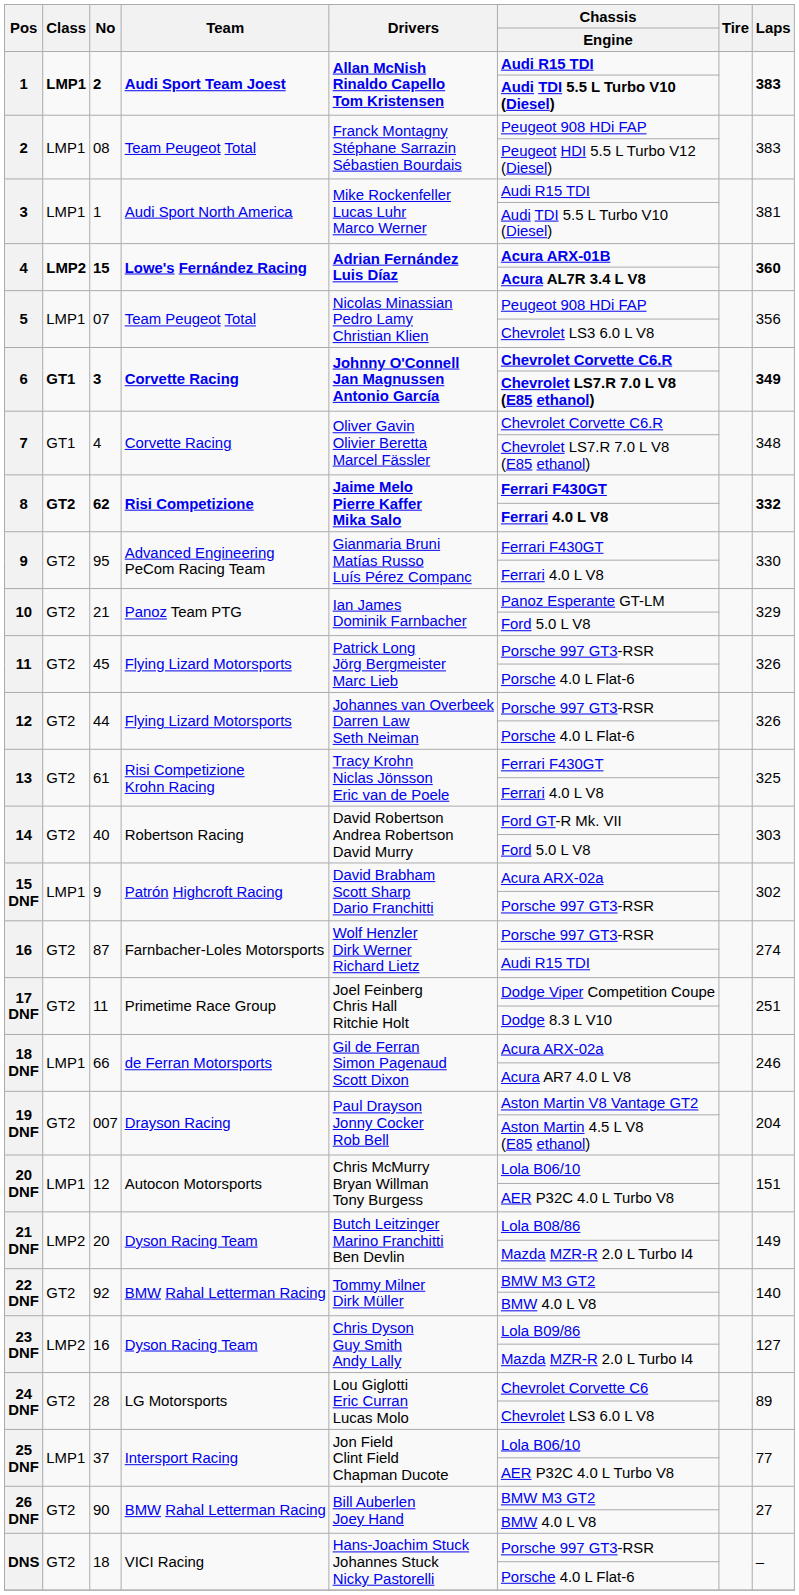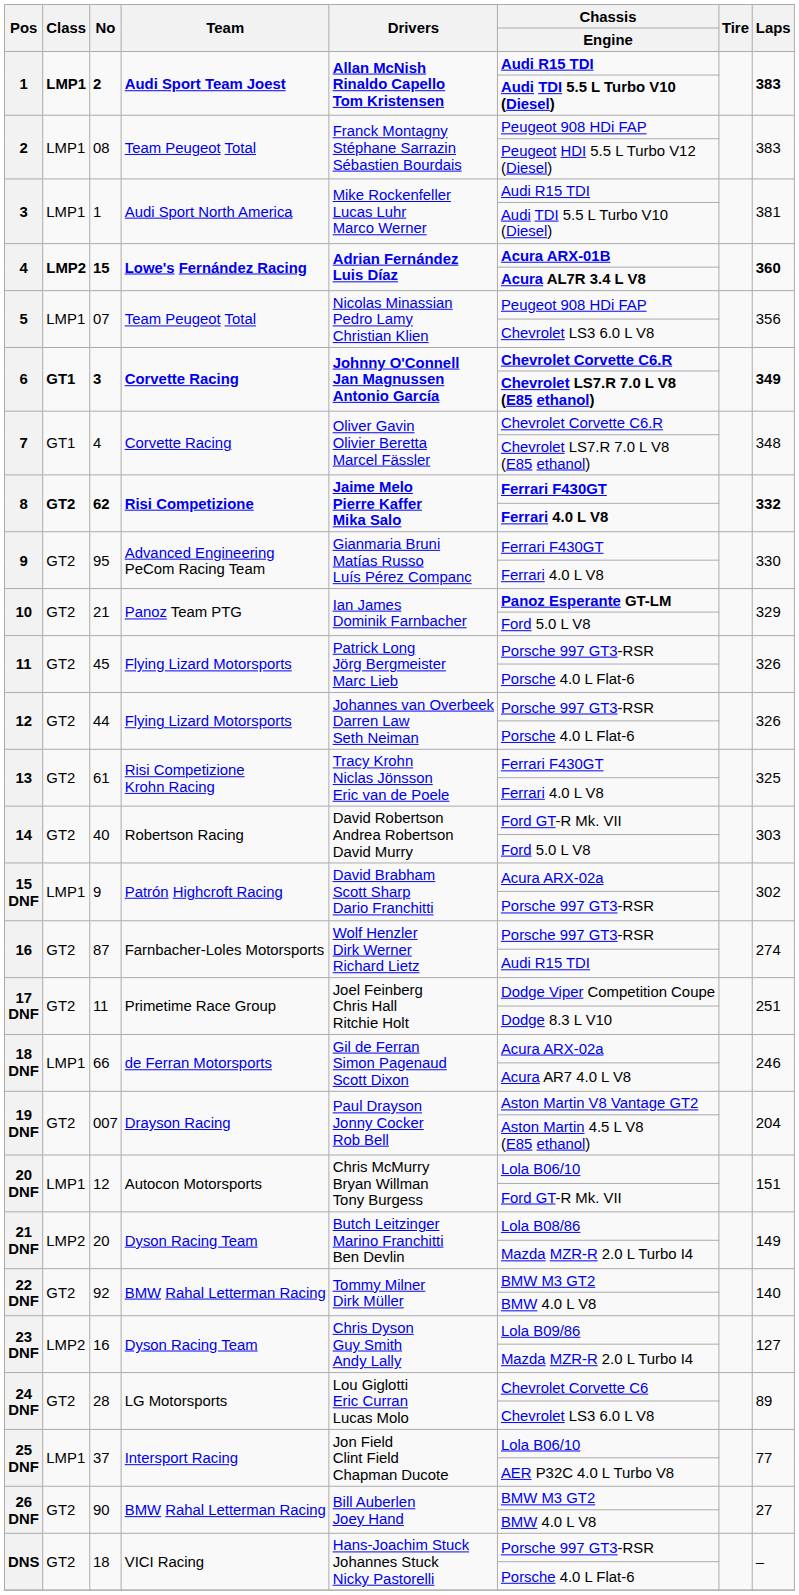(583, 601) normal -> (586, 601) bold
(588, 1198) AER P32C 4.0 L Turbo V8 -> (561, 1198) Ford GT-R Mk. VII
